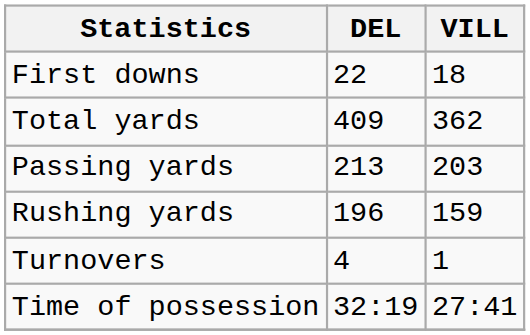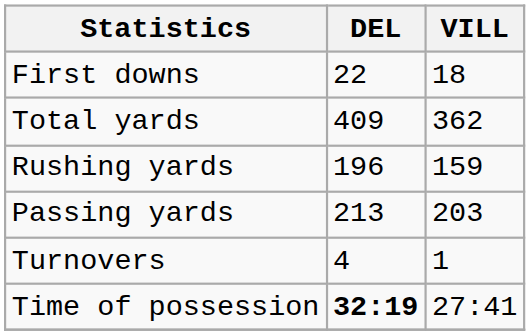rows swapped: (123, 214) <-> (123, 168)
(376, 307) normal -> (376, 307) bold
